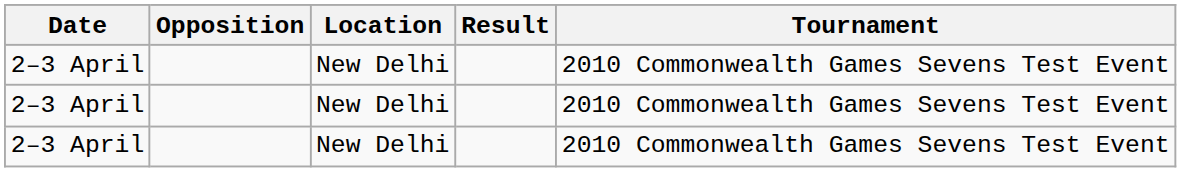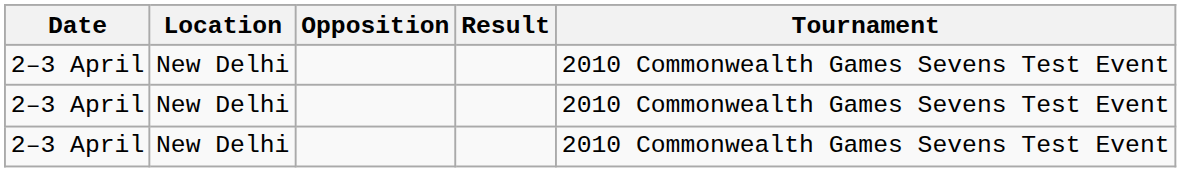columns swapped: (383, 25) <-> (230, 25)
